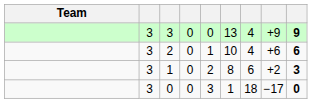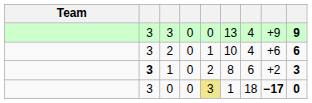(149, 70) normal -> (149, 70) bold
(210, 88) no background -> (210, 88) khaki background
(274, 88) normal -> (274, 88) bold
